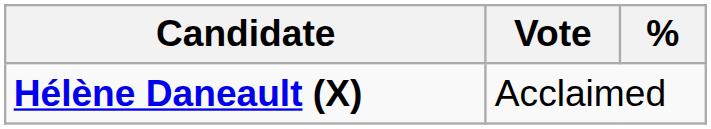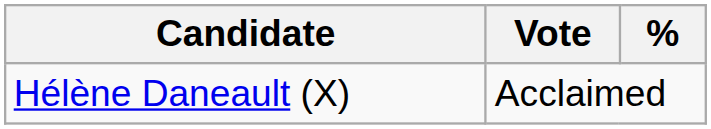(188, 92) bold -> (182, 92) normal
